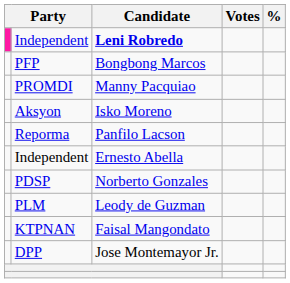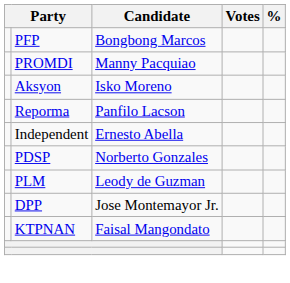- row: (52, 39)
rows swapped: (28, 252) <-> (45, 228)
